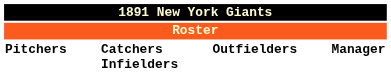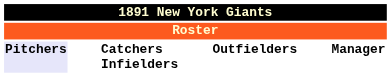(36, 50) no background -> (36, 50) lavender background
